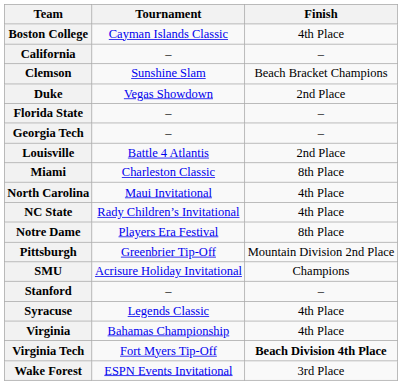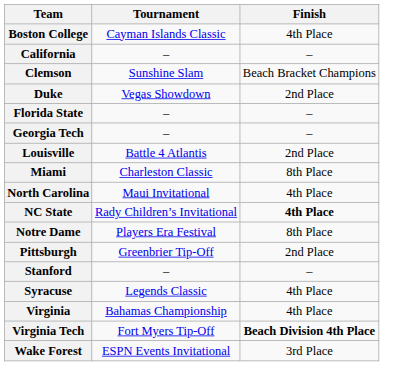(321, 212) normal -> (309, 212) bold
(321, 251) Mountain Division 2nd Place -> (309, 251) 2nd Place
- row: (48, 271)
